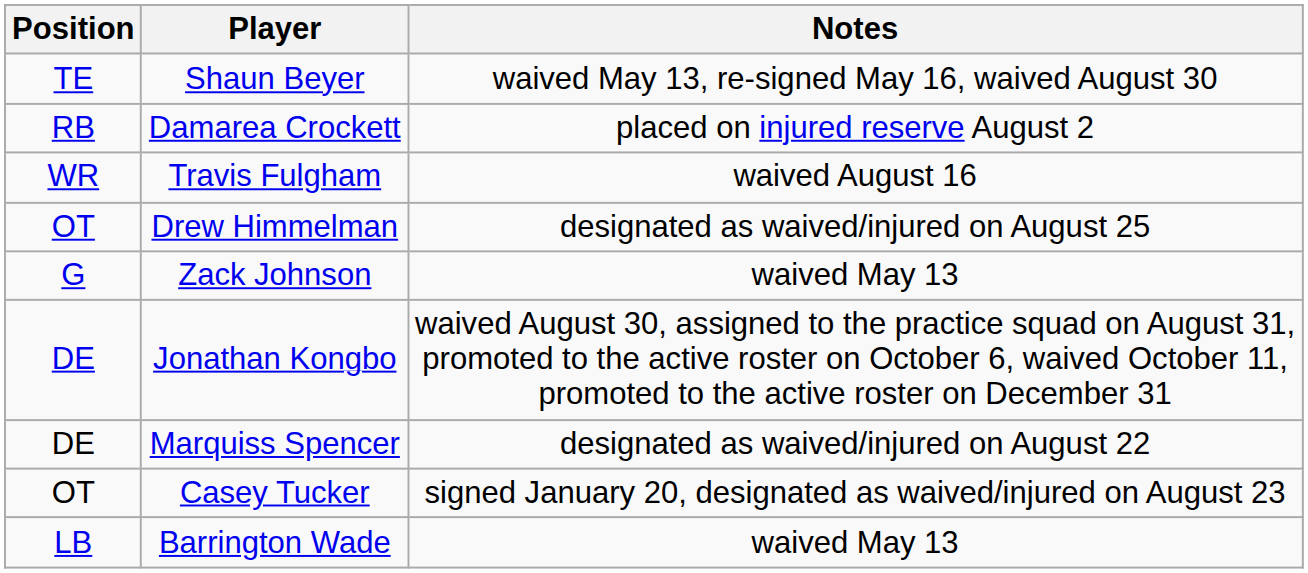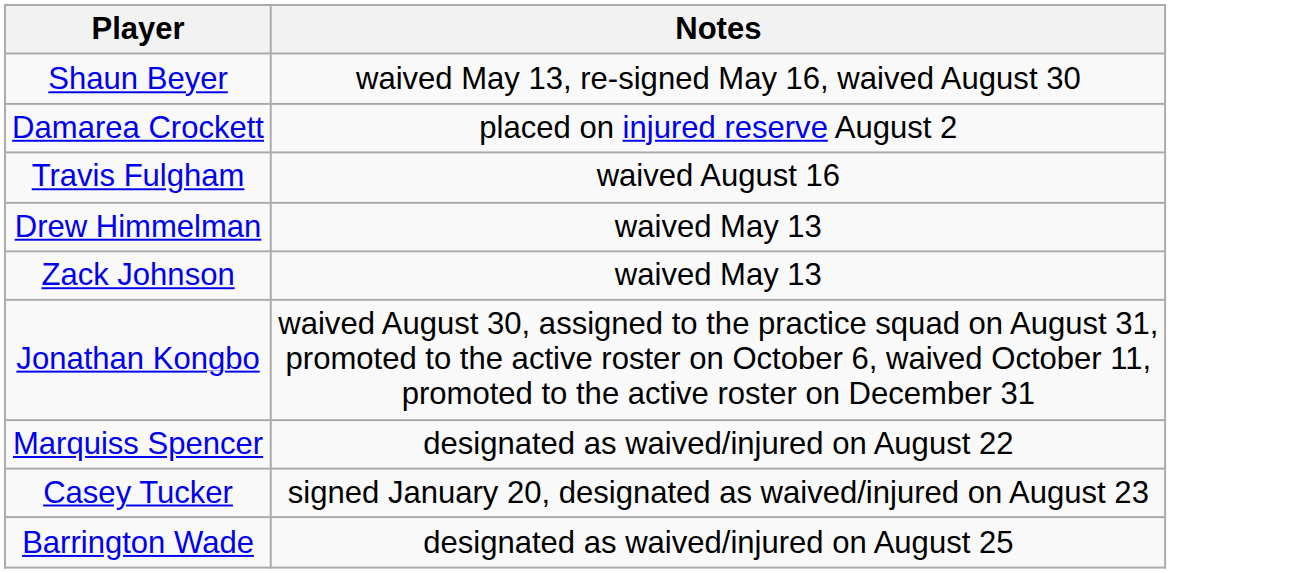- column: (73, 29)
(855, 226) designated as waived/injured on August 25 -> (718, 226) waived May 13
(855, 542) waived May 13 -> (718, 542) designated as waived/injured on August 25
